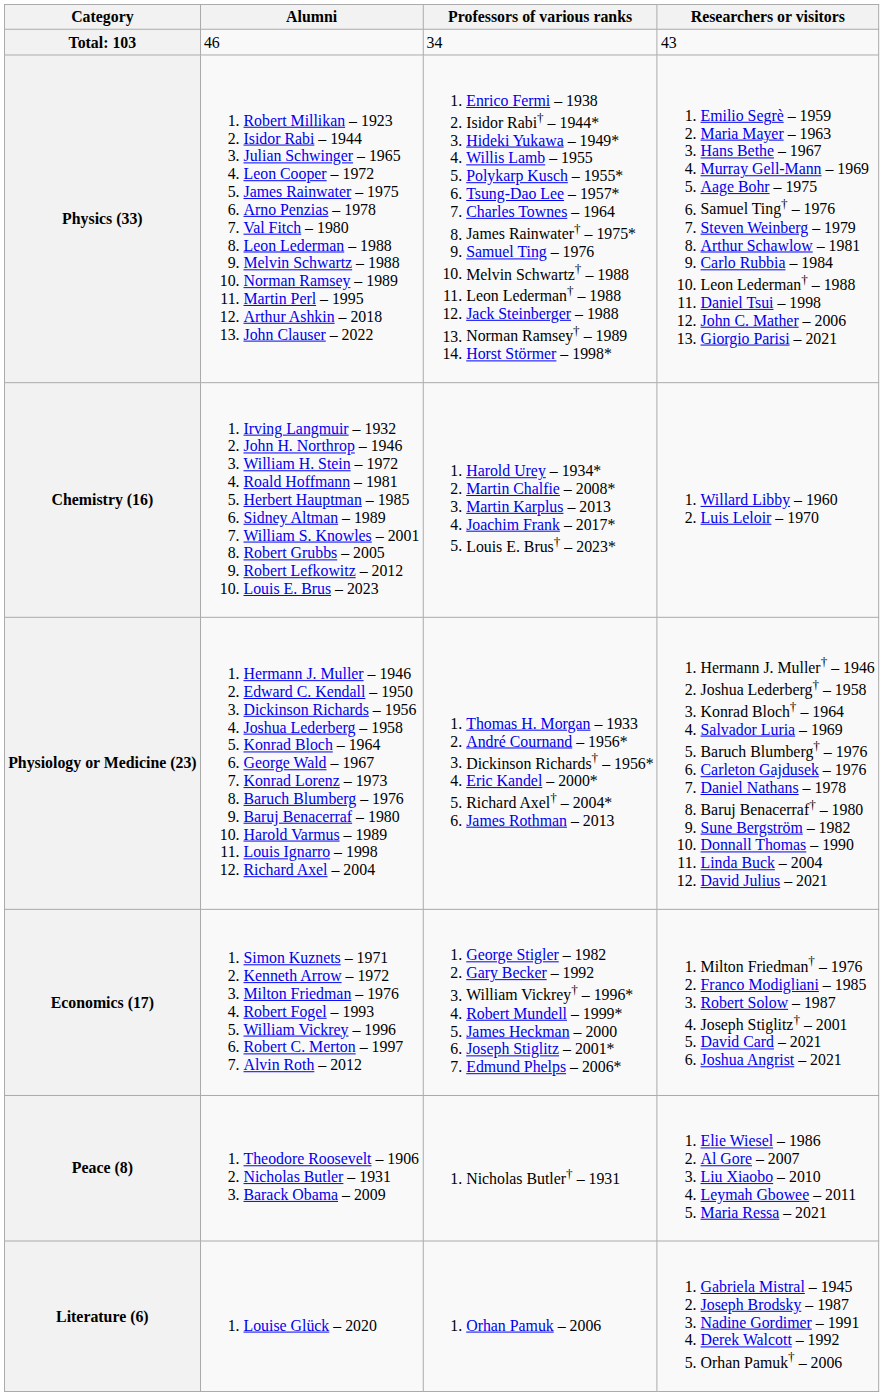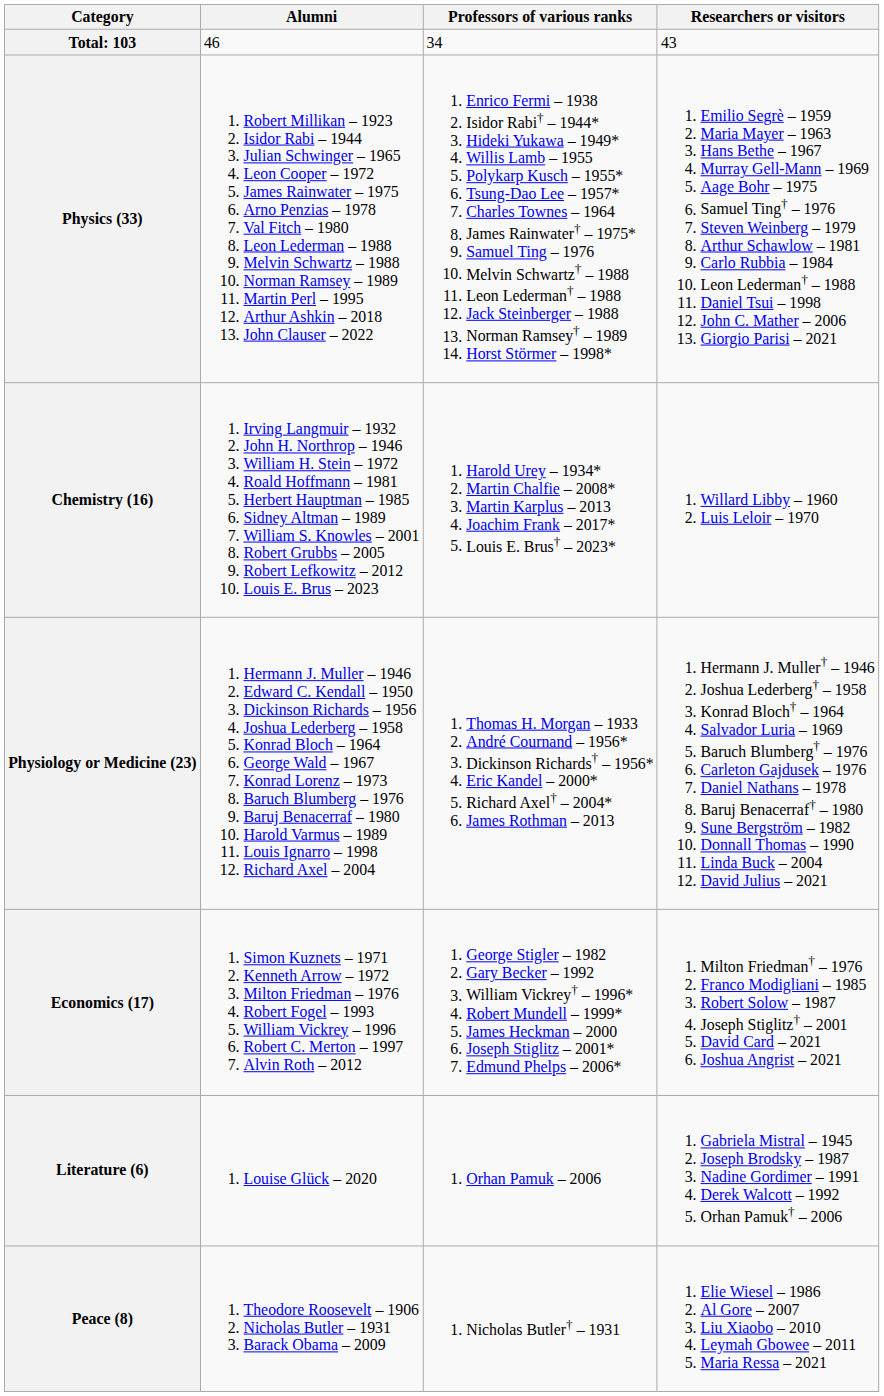rows swapped: (102, 1316) <-> (102, 1168)
